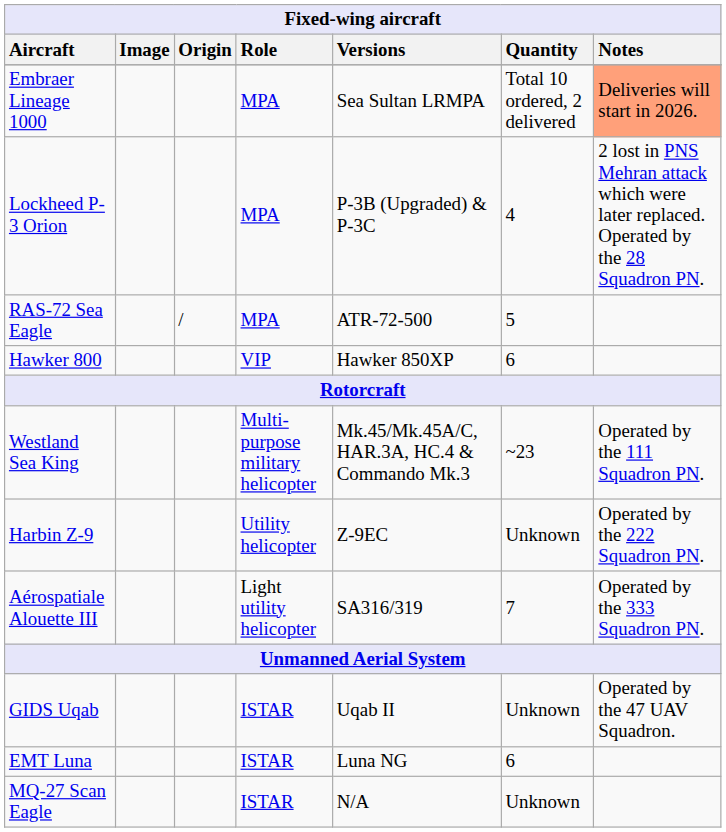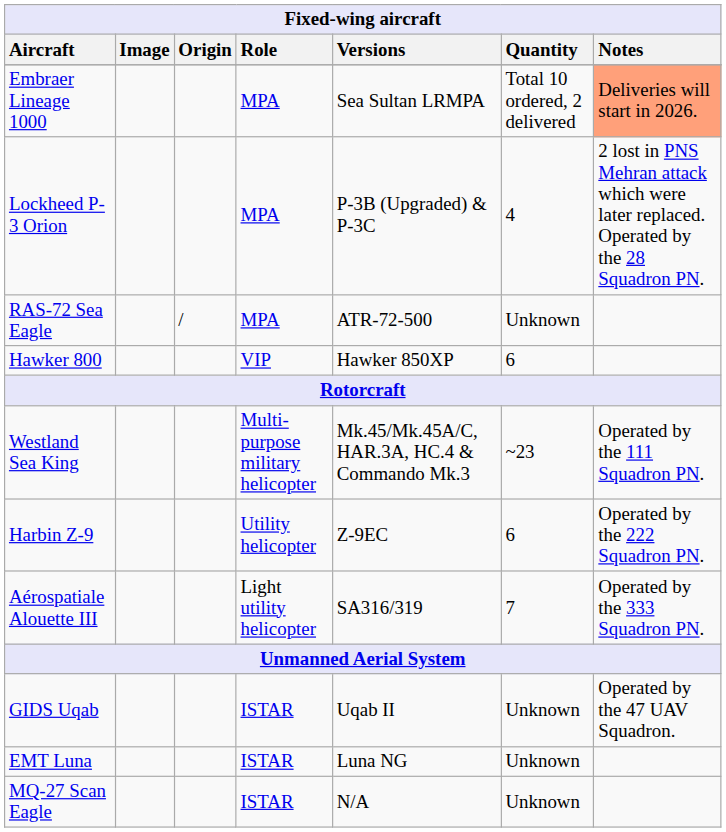(510, 319) 5 -> (543, 319) Unknown
(543, 535) Unknown -> (510, 535) 6
(510, 761) 6 -> (543, 761) Unknown
